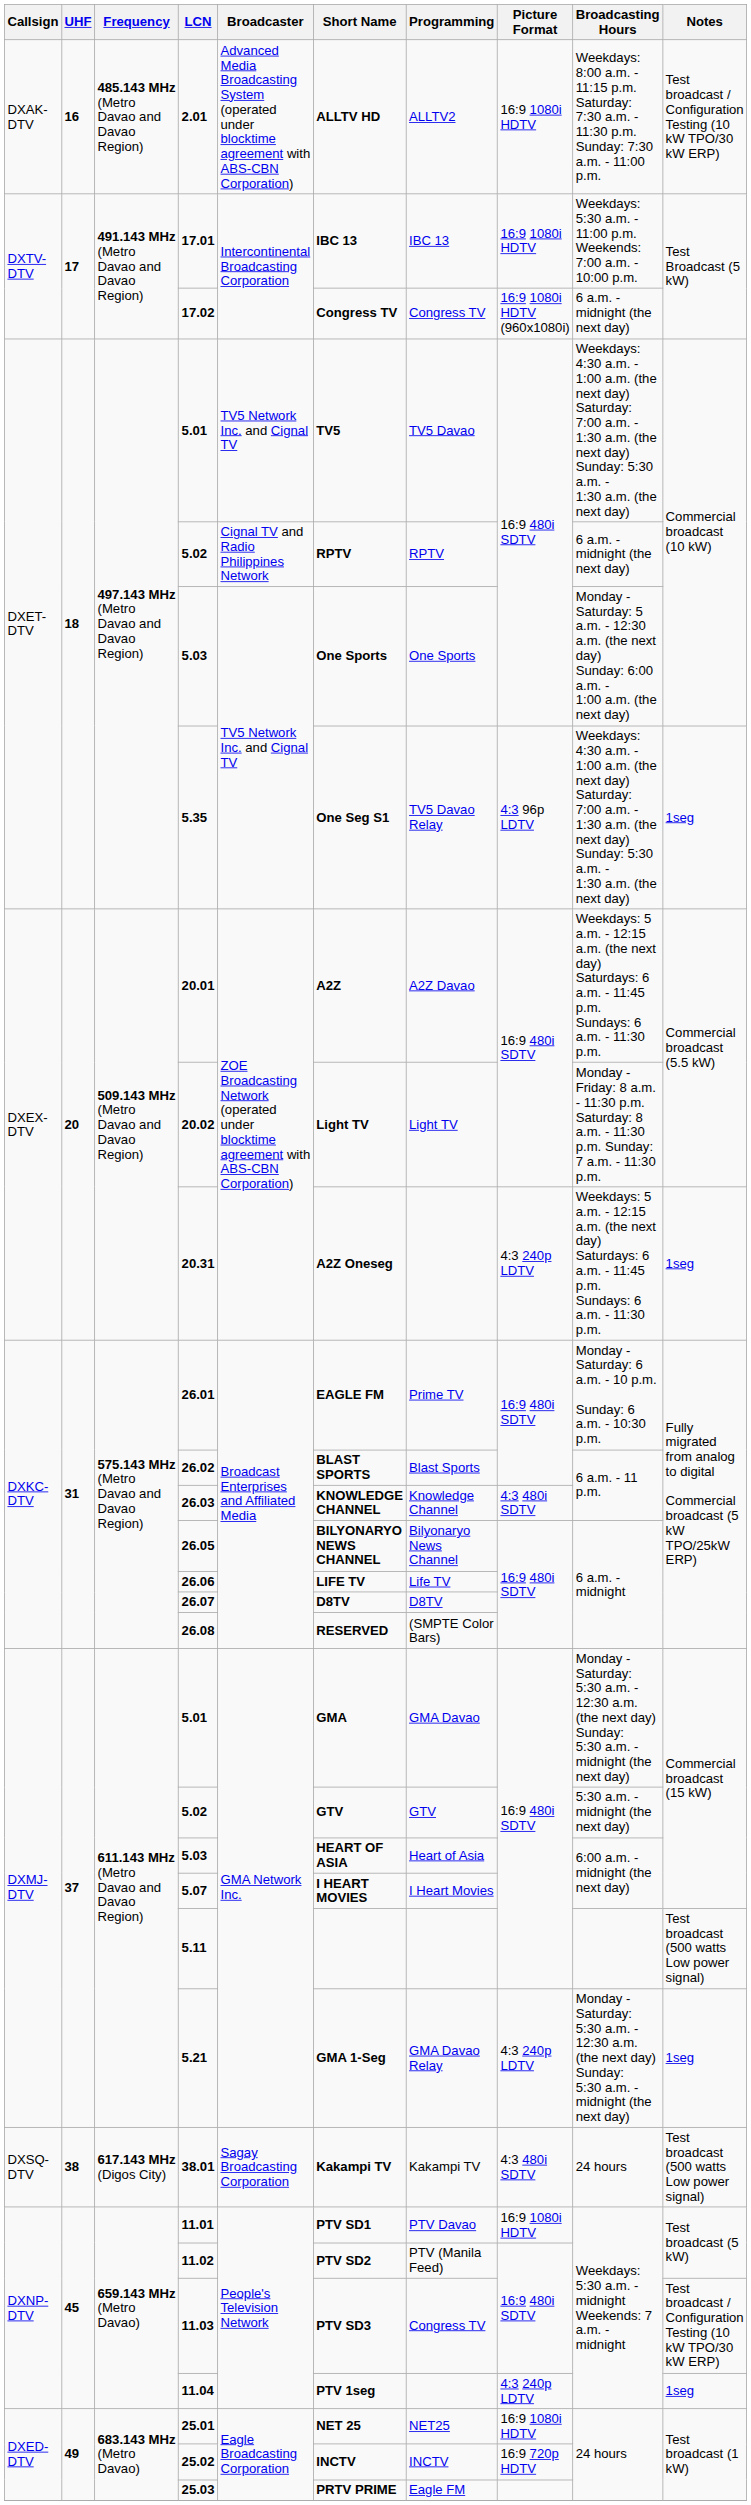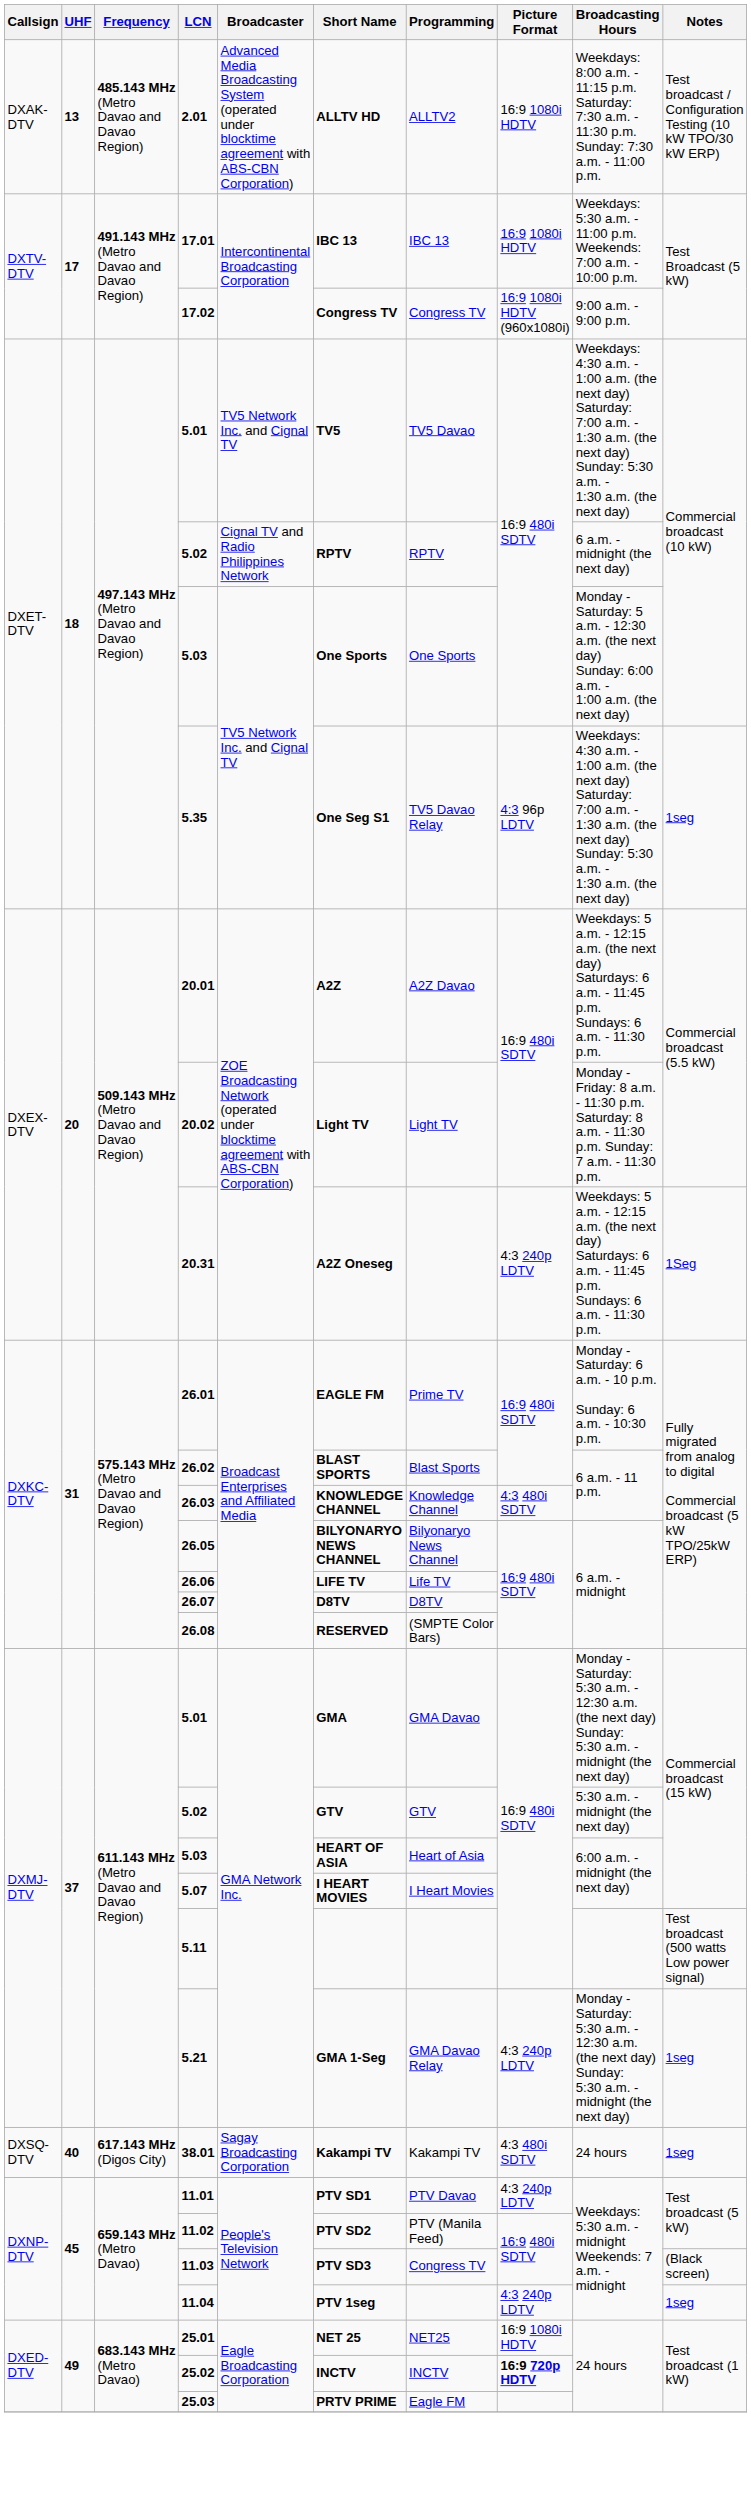(72, 116) 16 -> (72, 116) 13
(614, 313) 6 a.m. - midnight (the next day) -> (607, 313) 9:00 a.m. - 9:00 p.m.
(680, 1263) 1seg -> (681, 1263) 1Seg
(72, 2167) 38 -> (72, 2152) 40
(697, 2167) Test broadcast (500 watts Low power signal) -> (680, 2152) 1seg
(531, 2225) 16:9 1080i HDTV -> (526, 2195) 4:3 240p LDTV
(705, 2325) Test broadcast / Configuration Testing (10 kW TPO/30 kW ERP) -> (688, 2266) (Black screen)
(530, 2461) normal -> (530, 2373) bold
